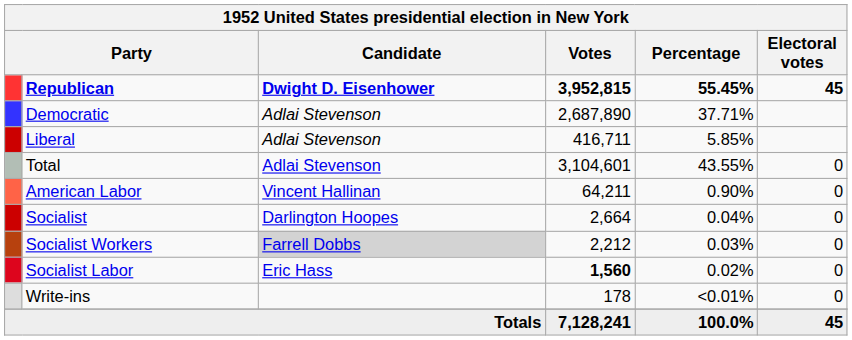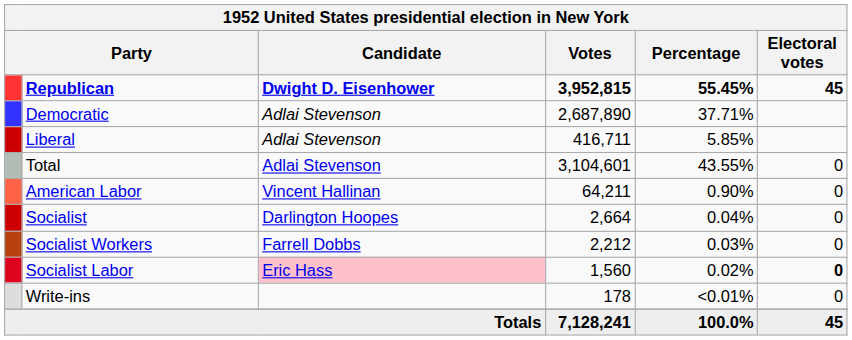(311, 244) lightgrey background -> (311, 244) no background
(297, 270) no background -> (297, 270) pink background
(610, 270) bold -> (610, 270) normal
(839, 270) normal -> (839, 270) bold
